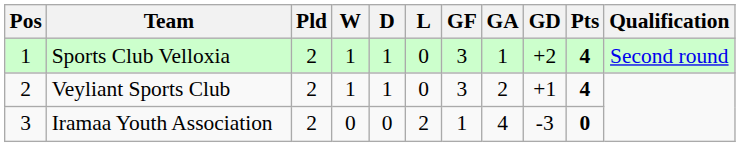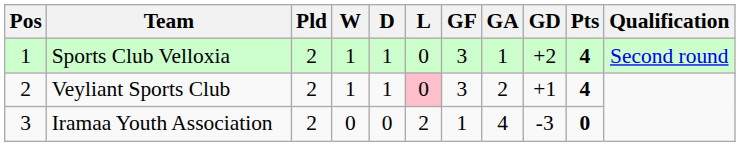(424, 89) no background -> (424, 89) pink background
